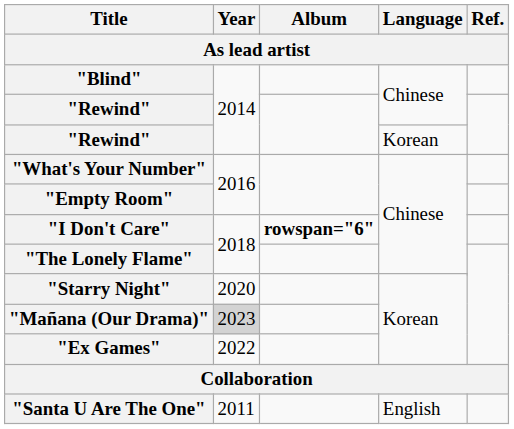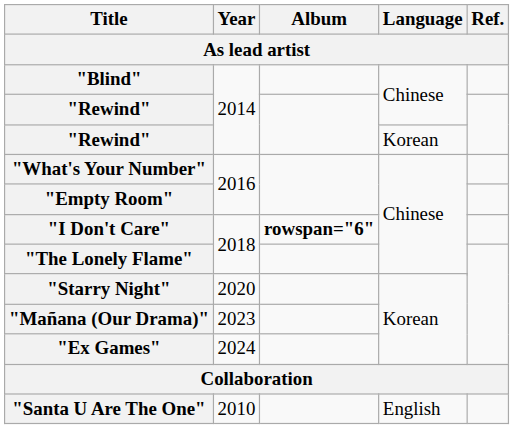(236, 318) lightgrey background -> (236, 318) no background
(236, 348) 2022 -> (236, 348) 2024
(236, 408) 2011 -> (236, 408) 2010
